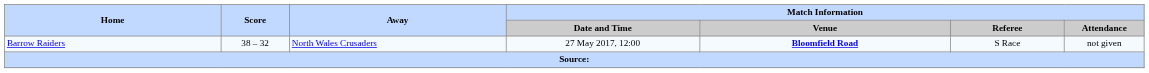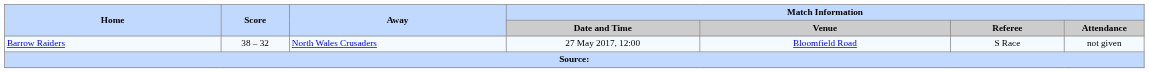(825, 44) bold -> (825, 44) normal
